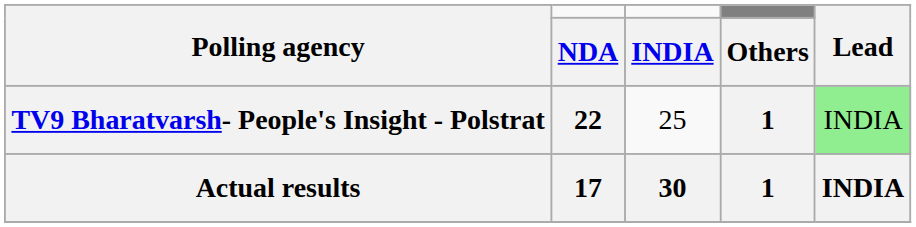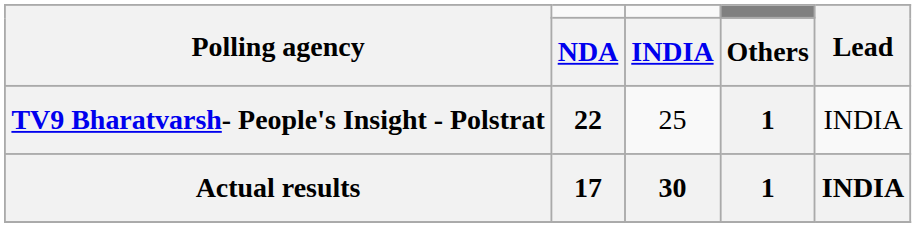(863, 119) lightgreen background -> (863, 119) no background
